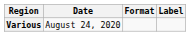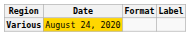(83, 25) no background -> (83, 25) gold background
